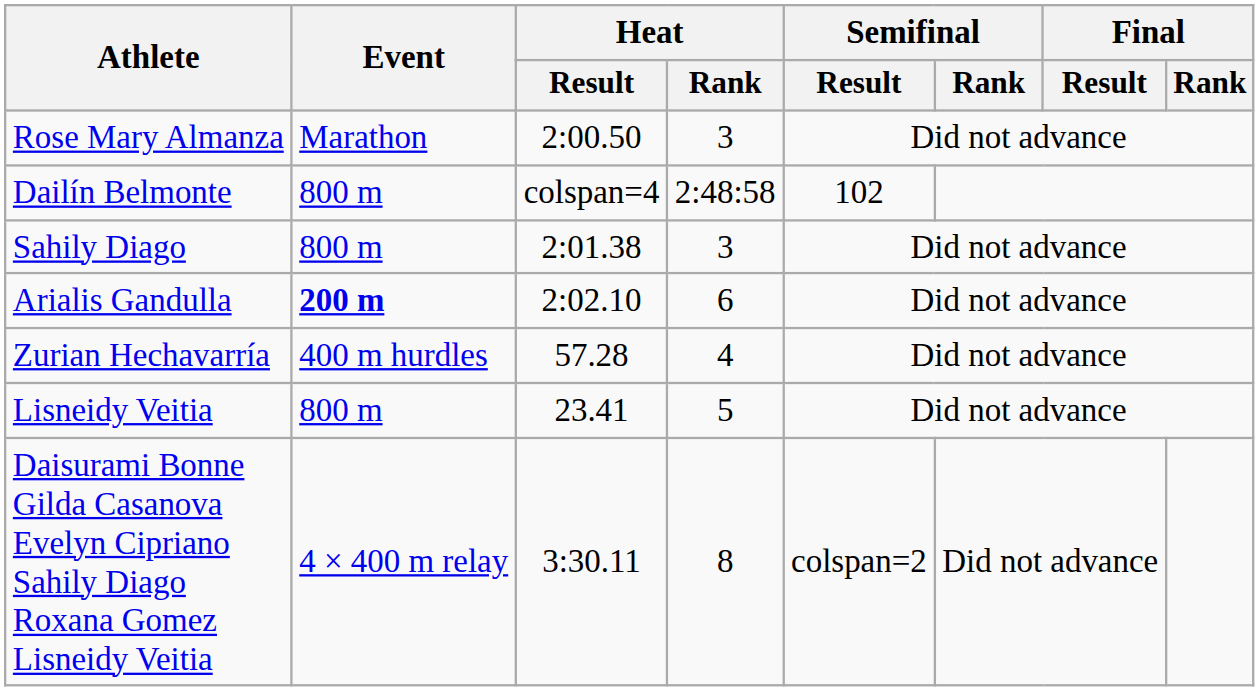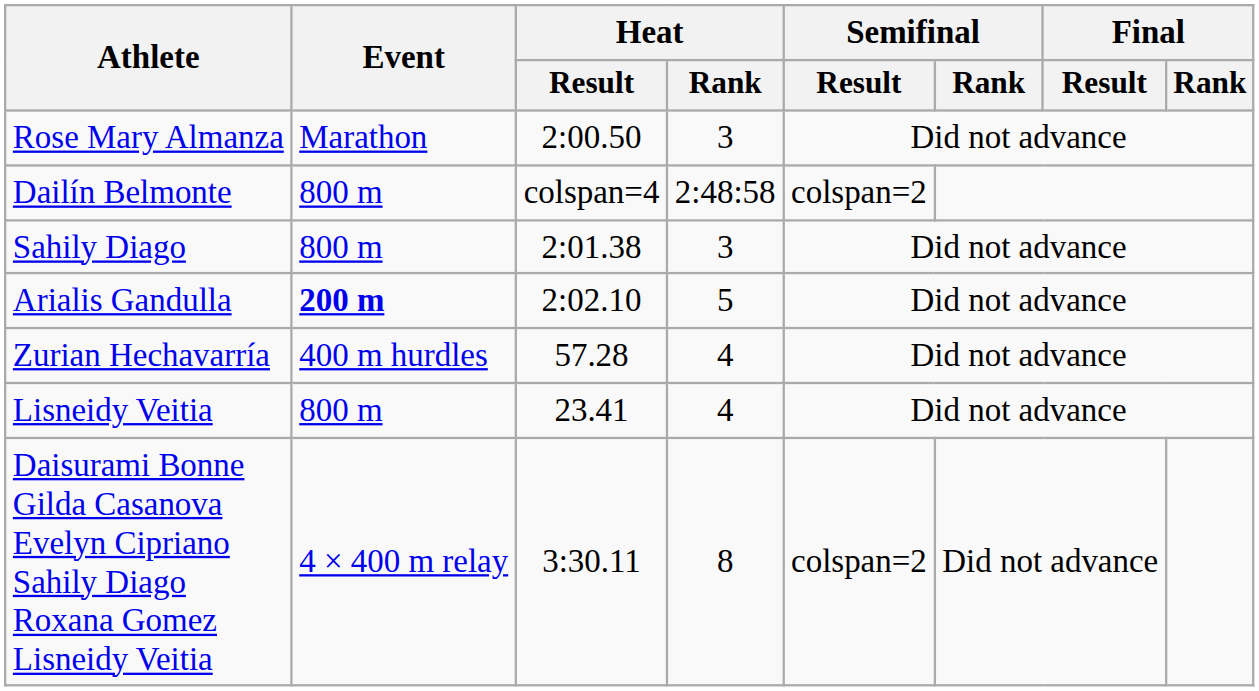(859, 192) 102 -> (859, 192) colspan=2
(725, 301) 6 -> (725, 301) 5
(725, 409) 5 -> (725, 409) 4
